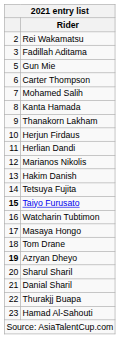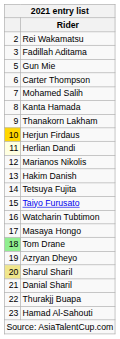(14, 134) no background -> (14, 134) gold background
(14, 148) no background -> (14, 148) lightyellow background
(14, 203) bold -> (14, 203) normal
(14, 244) no background -> (14, 244) lightgreen background
(14, 258) bold -> (14, 258) normal
(14, 271) no background -> (14, 271) khaki background
